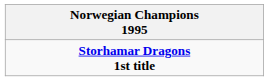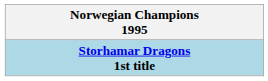(134, 57) no background -> (134, 57) lightblue background
